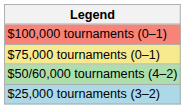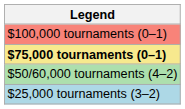(84, 54) normal -> (87, 54) bold
